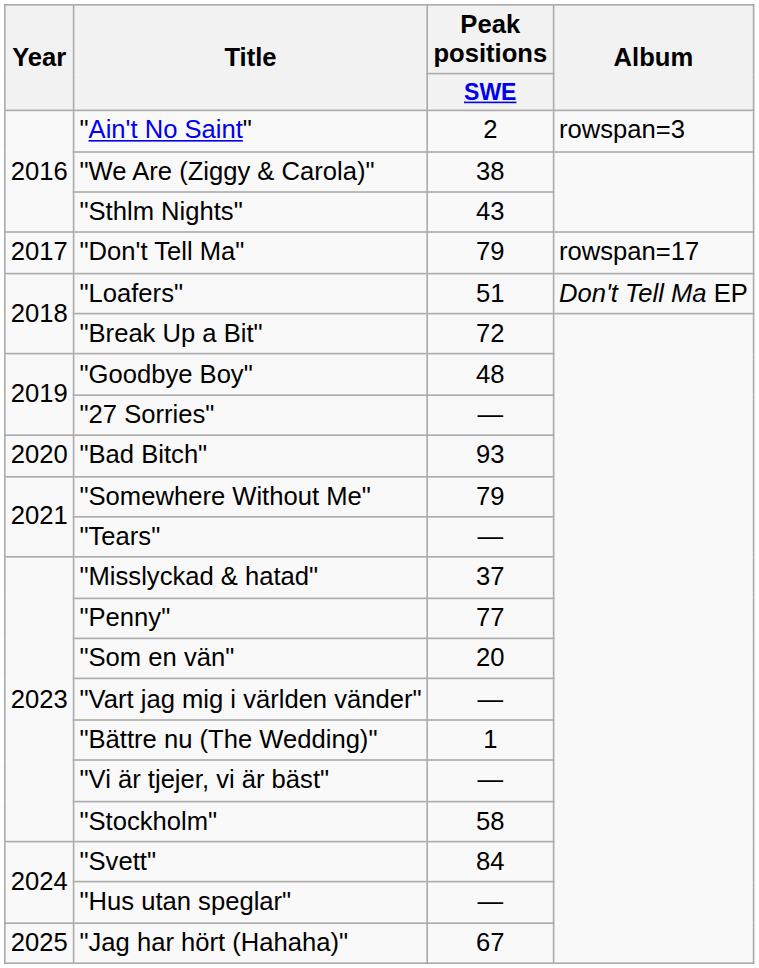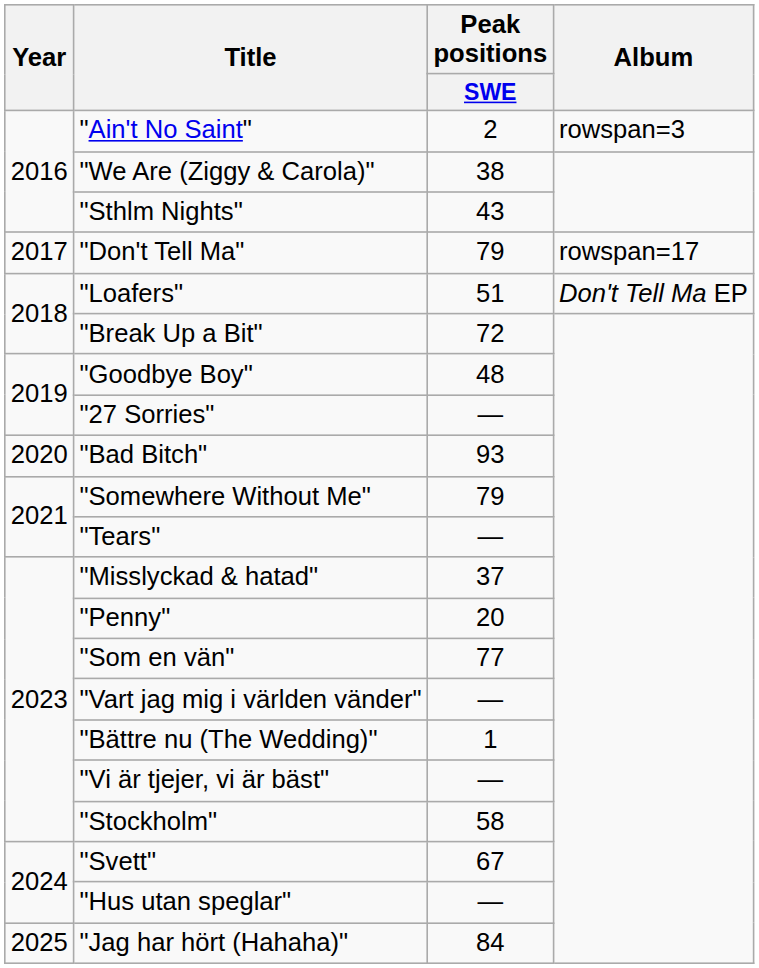(490, 617) 77 -> (490, 617) 20
(490, 658) 20 -> (490, 658) 77
(490, 861) 84 -> (490, 861) 67
(490, 942) 67 -> (490, 942) 84
